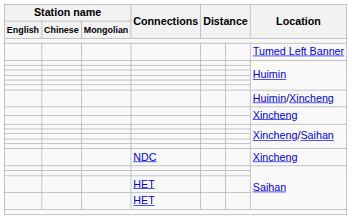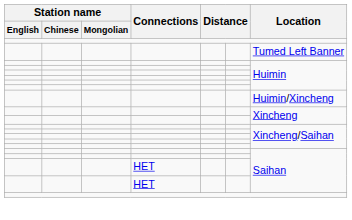- row: (23, 157)
